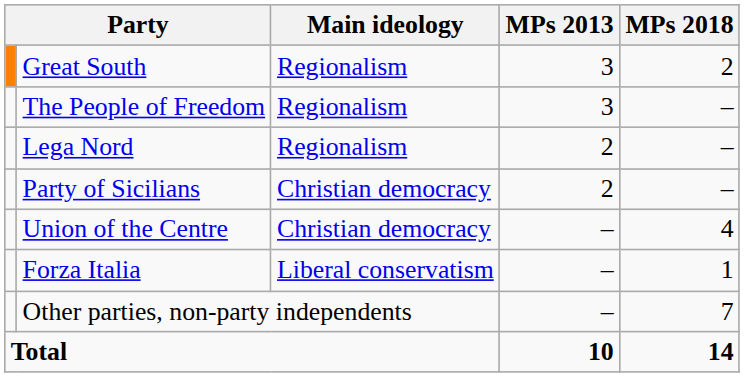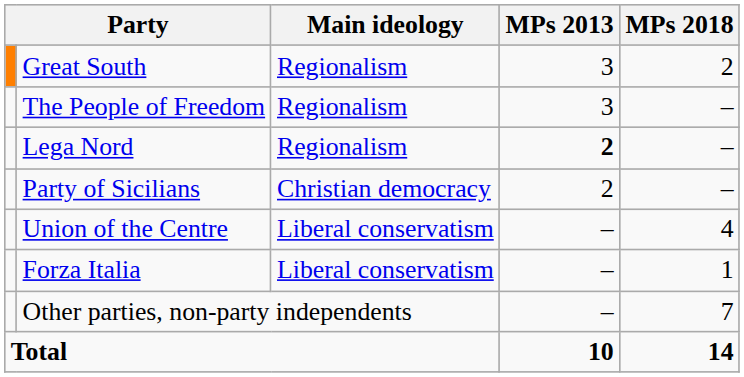(607, 147) normal -> (607, 147) bold
(384, 229) Christian democracy -> (385, 229) Liberal conservatism
